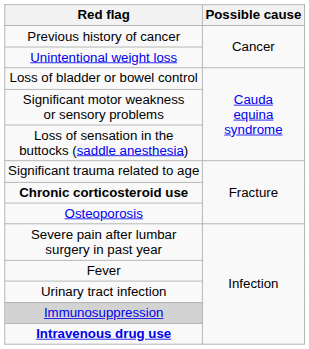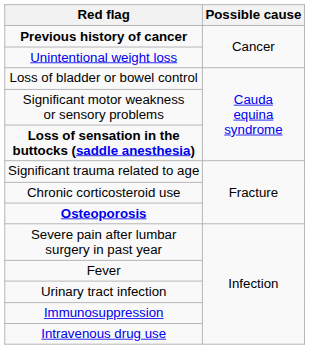(104, 36) normal -> (104, 36) bold
(104, 143) normal -> (104, 143) bold
(104, 192) bold -> (104, 192) normal
(104, 213) normal -> (104, 213) bold
(104, 312) lightgrey background -> (104, 312) no background
(104, 333) bold -> (104, 333) normal
